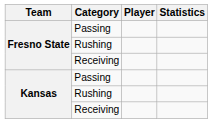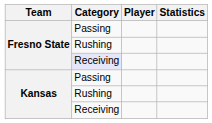(97, 61) no background -> (97, 61) lavender background
